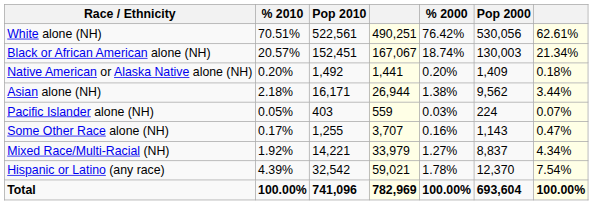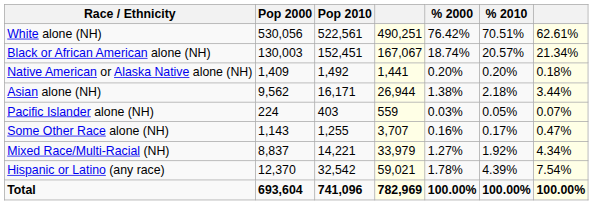columns swapped: (504, 14) <-> (282, 14)
